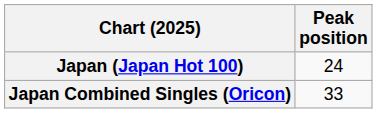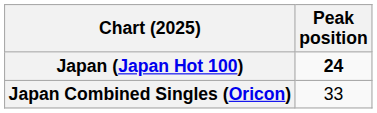(334, 66) normal -> (334, 66) bold
